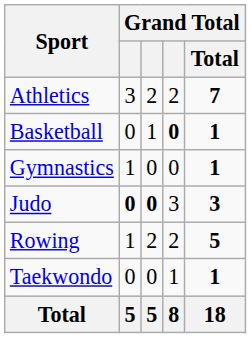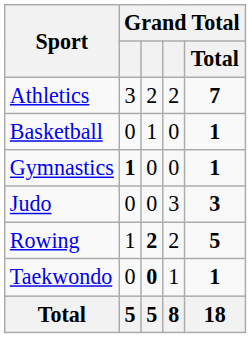(174, 131) bold -> (174, 131) normal
(130, 168) normal -> (130, 168) bold
(130, 204) bold -> (130, 204) normal
(152, 204) bold -> (152, 204) normal
(152, 240) normal -> (152, 240) bold
(152, 277) normal -> (152, 277) bold
